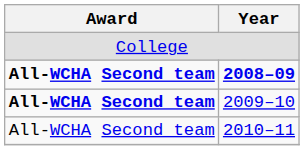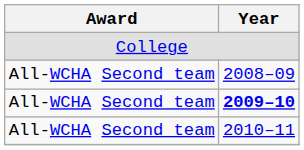(112, 75) bold -> (112, 75) normal
(259, 75) bold -> (259, 75) normal
(112, 103) bold -> (112, 103) normal
(259, 103) normal -> (259, 103) bold
